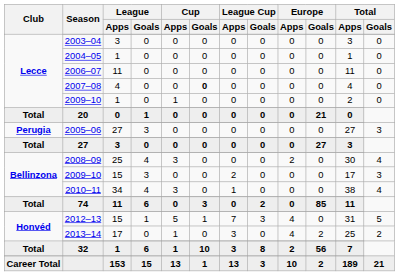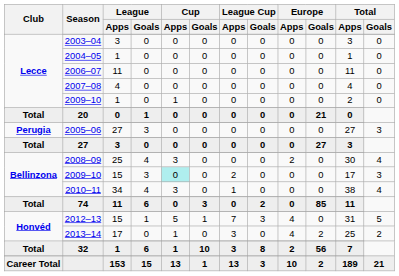(205, 86) bold -> (205, 86) normal
(175, 175) no background -> (175, 175) paleturquoise background
